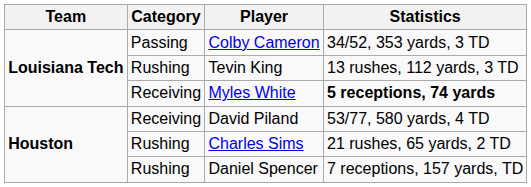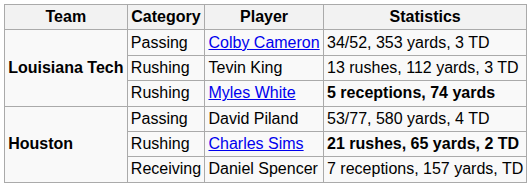(166, 93) Receiving -> (160, 93) Rushing
(166, 118) Receiving -> (159, 118) Passing
(419, 144) normal -> (423, 144) bold
(160, 169) Rushing -> (166, 169) Receiving
